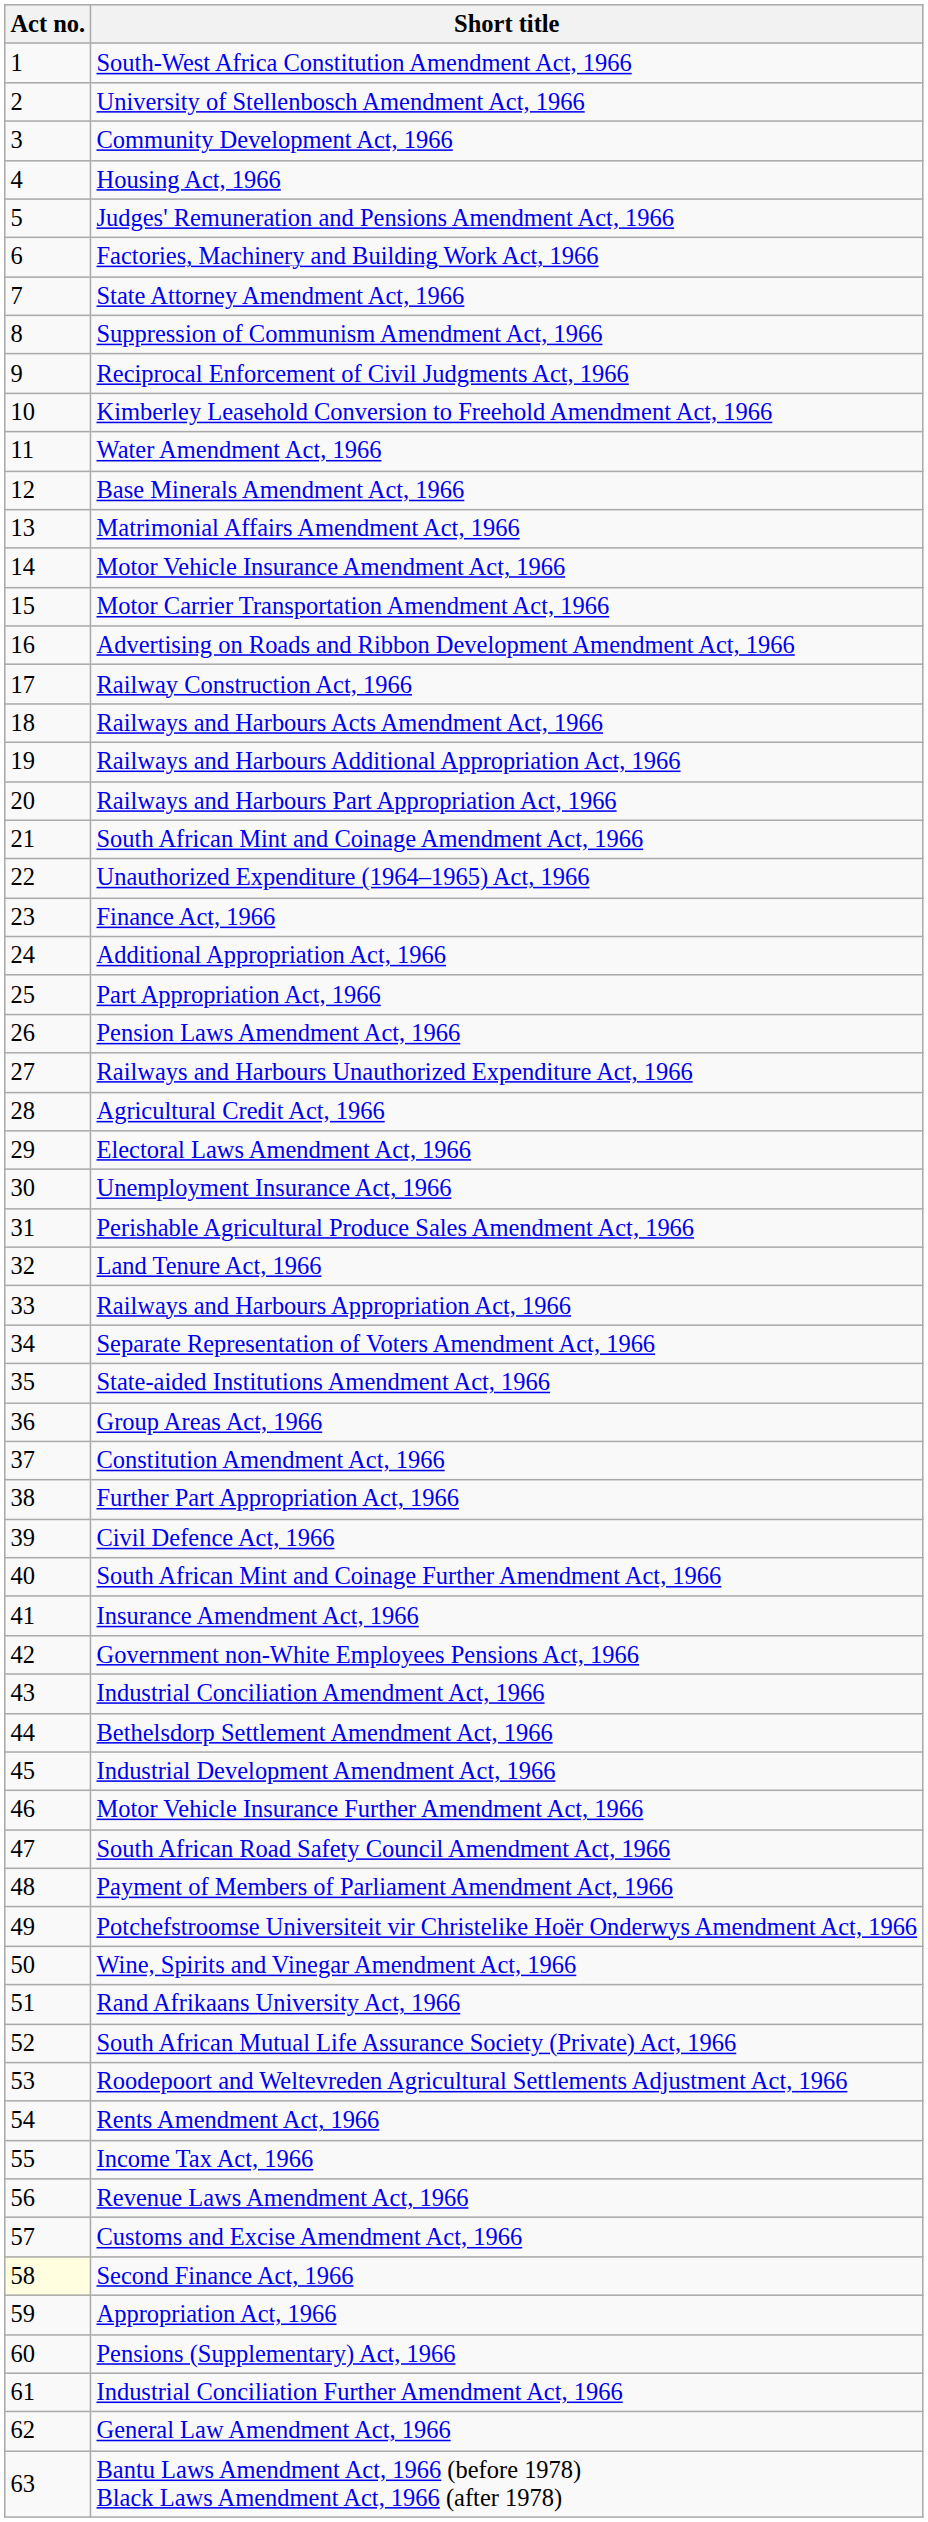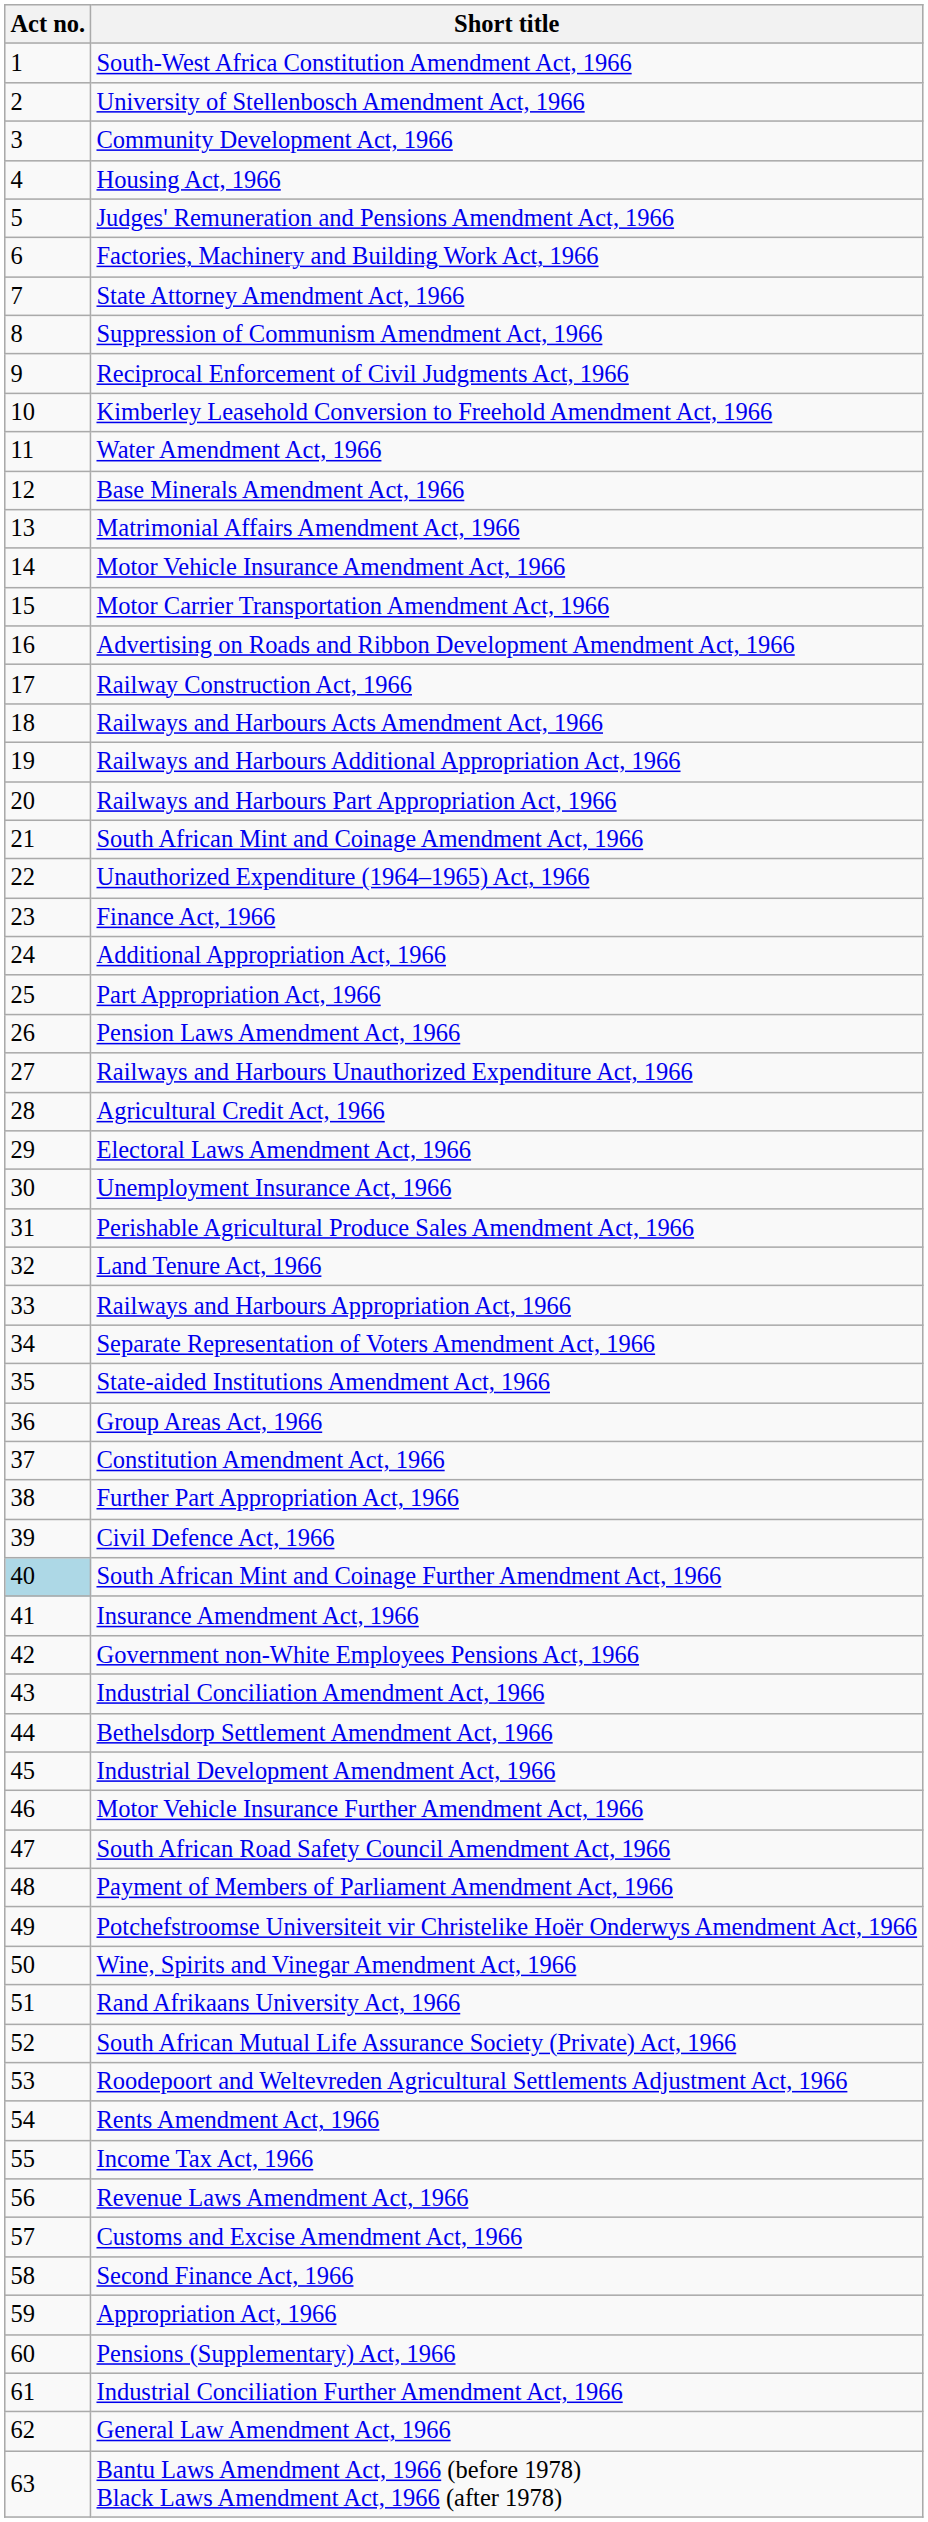(23, 1576) no background -> (23, 1576) lightblue background
(23, 2275) lightyellow background -> (23, 2275) no background
